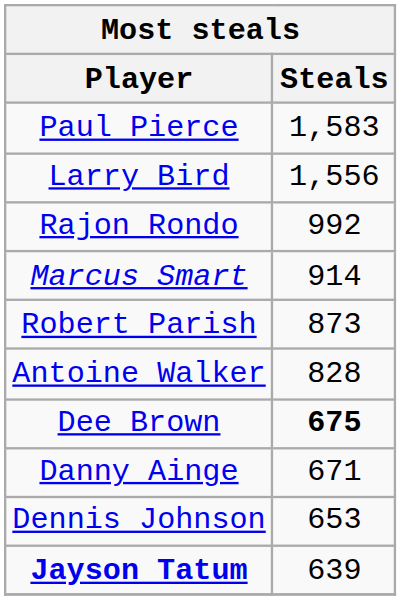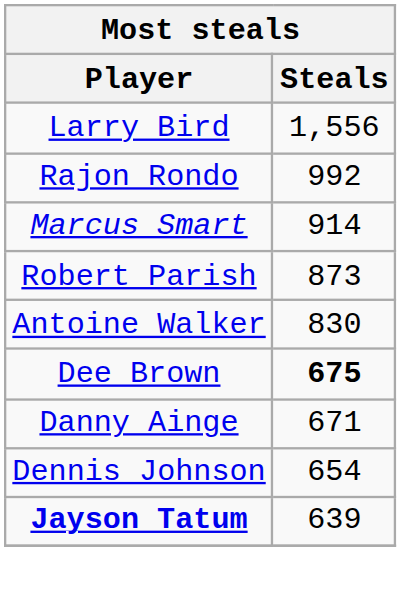- row: (139, 128)
(334, 374) 828 -> (334, 325) 830
(334, 521) 653 -> (334, 472) 654
